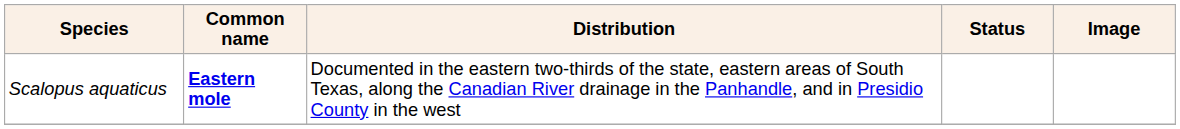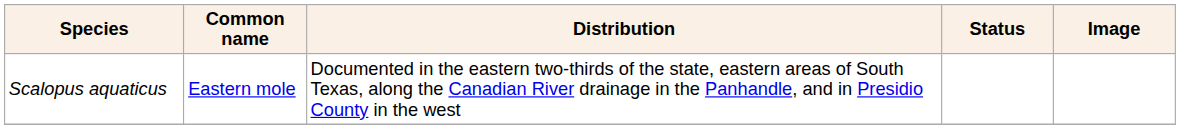(222, 88) bold -> (242, 88) normal
